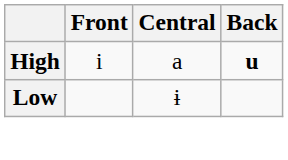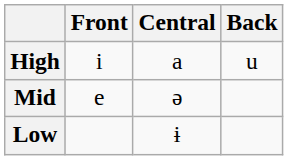(252, 60) bold -> (252, 60) normal
+ row: (35, 97)
